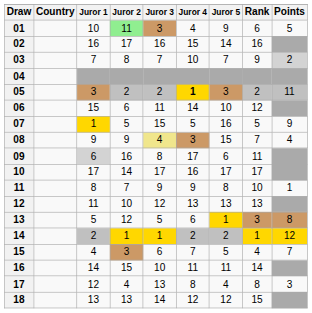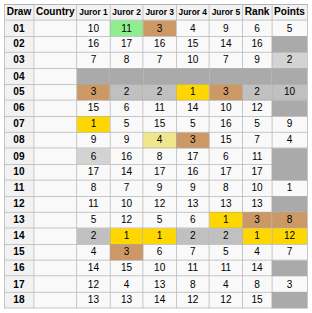(193, 92) bold -> (193, 92) normal
(289, 92) 11 -> (289, 92) 10
